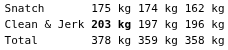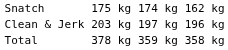(111, 24) bold -> (111, 24) normal
